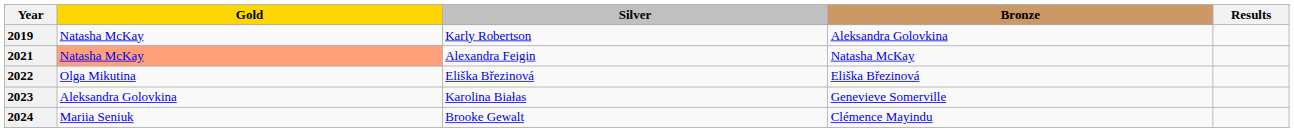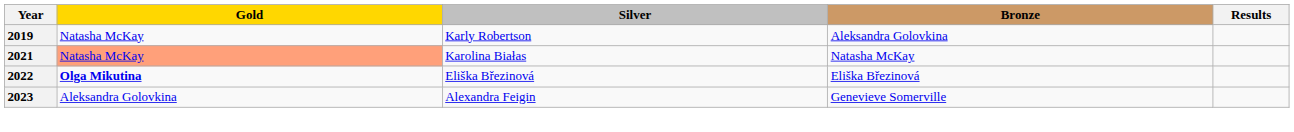(490, 55) Alexandra Feigin -> (486, 55) Karolina Białas
(98, 76) normal -> (101, 76) bold
(486, 96) Karolina Białas -> (490, 96) Alexandra Feigin
- row: (20, 117)
